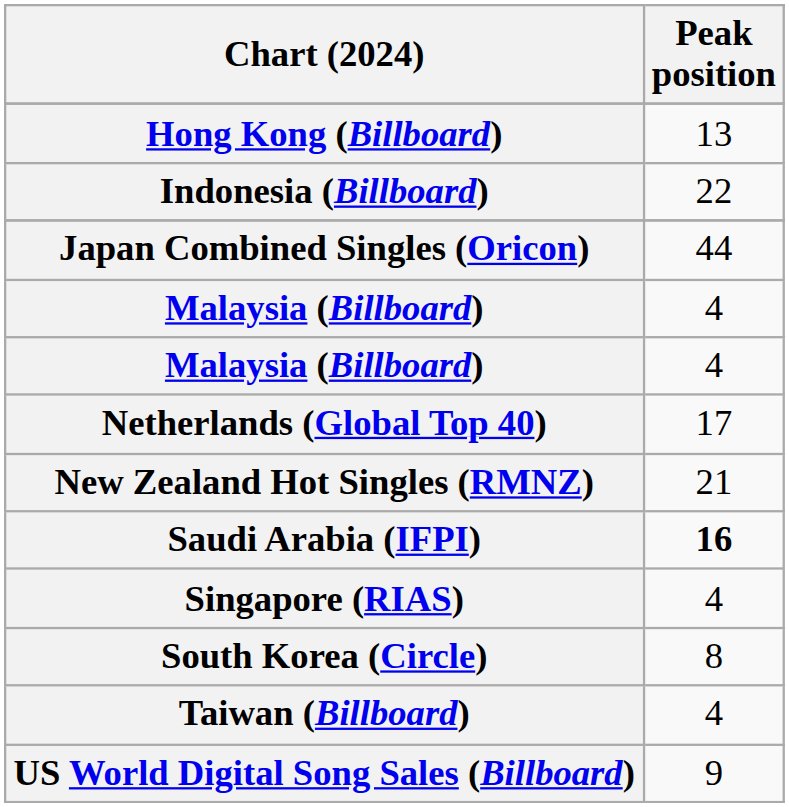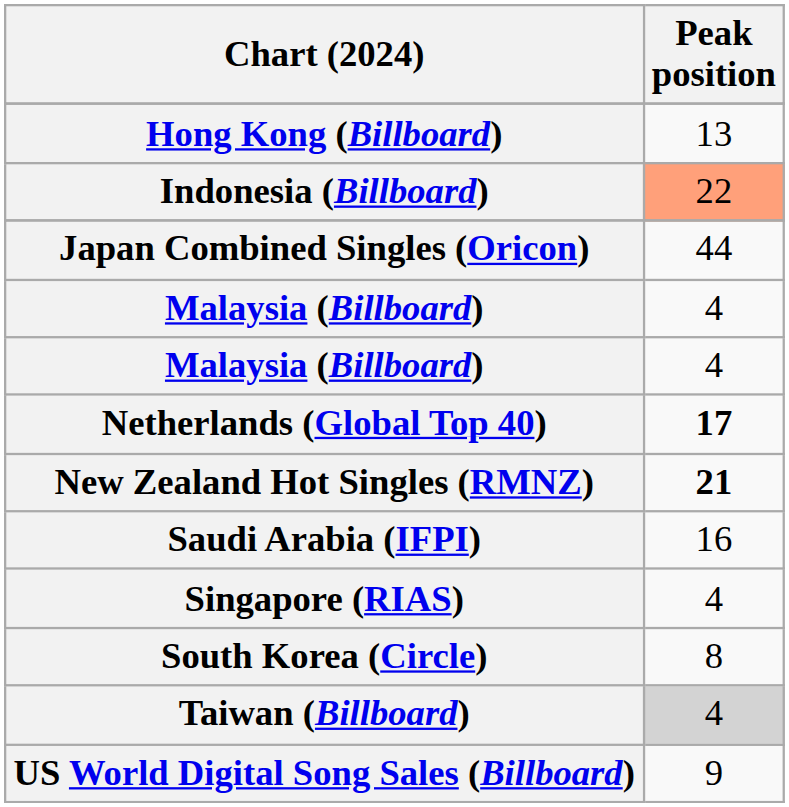(714, 190) no background -> (714, 190) lightsalmon background
(714, 423) normal -> (714, 423) bold
(714, 481) normal -> (714, 481) bold
(714, 539) bold -> (714, 539) normal
(714, 713) no background -> (714, 713) lightgrey background
